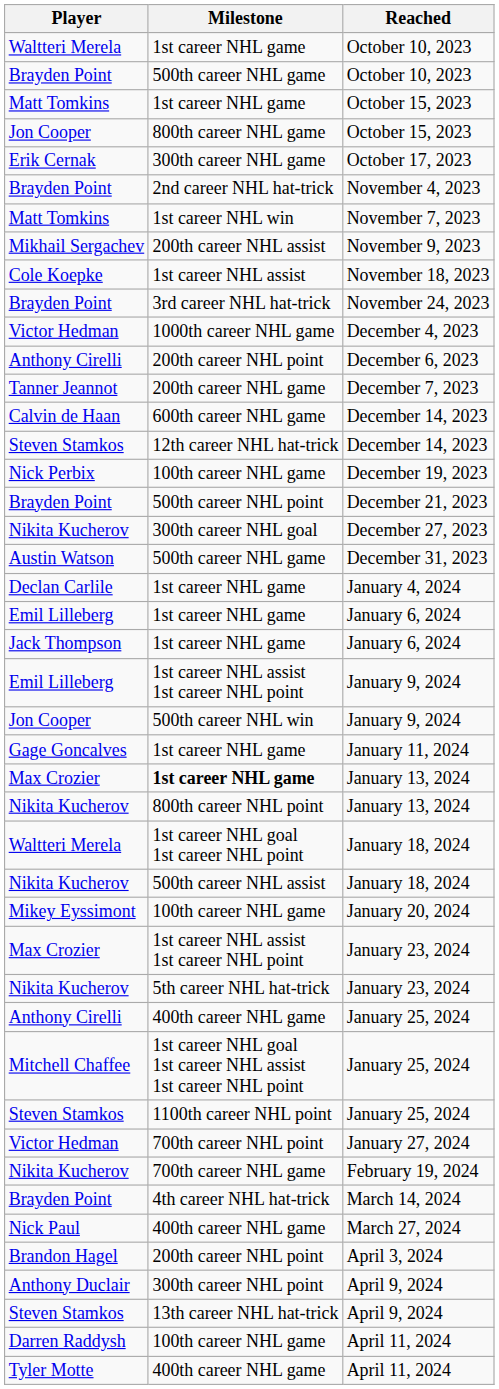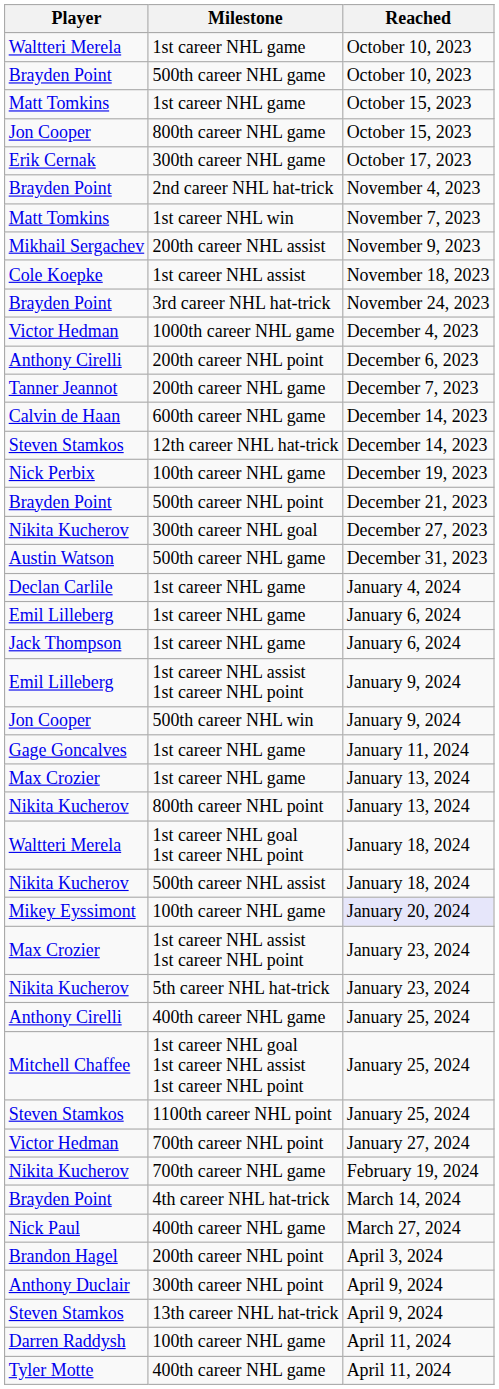(234, 777) bold -> (229, 777) normal
(408, 911) no background -> (408, 911) lavender background
